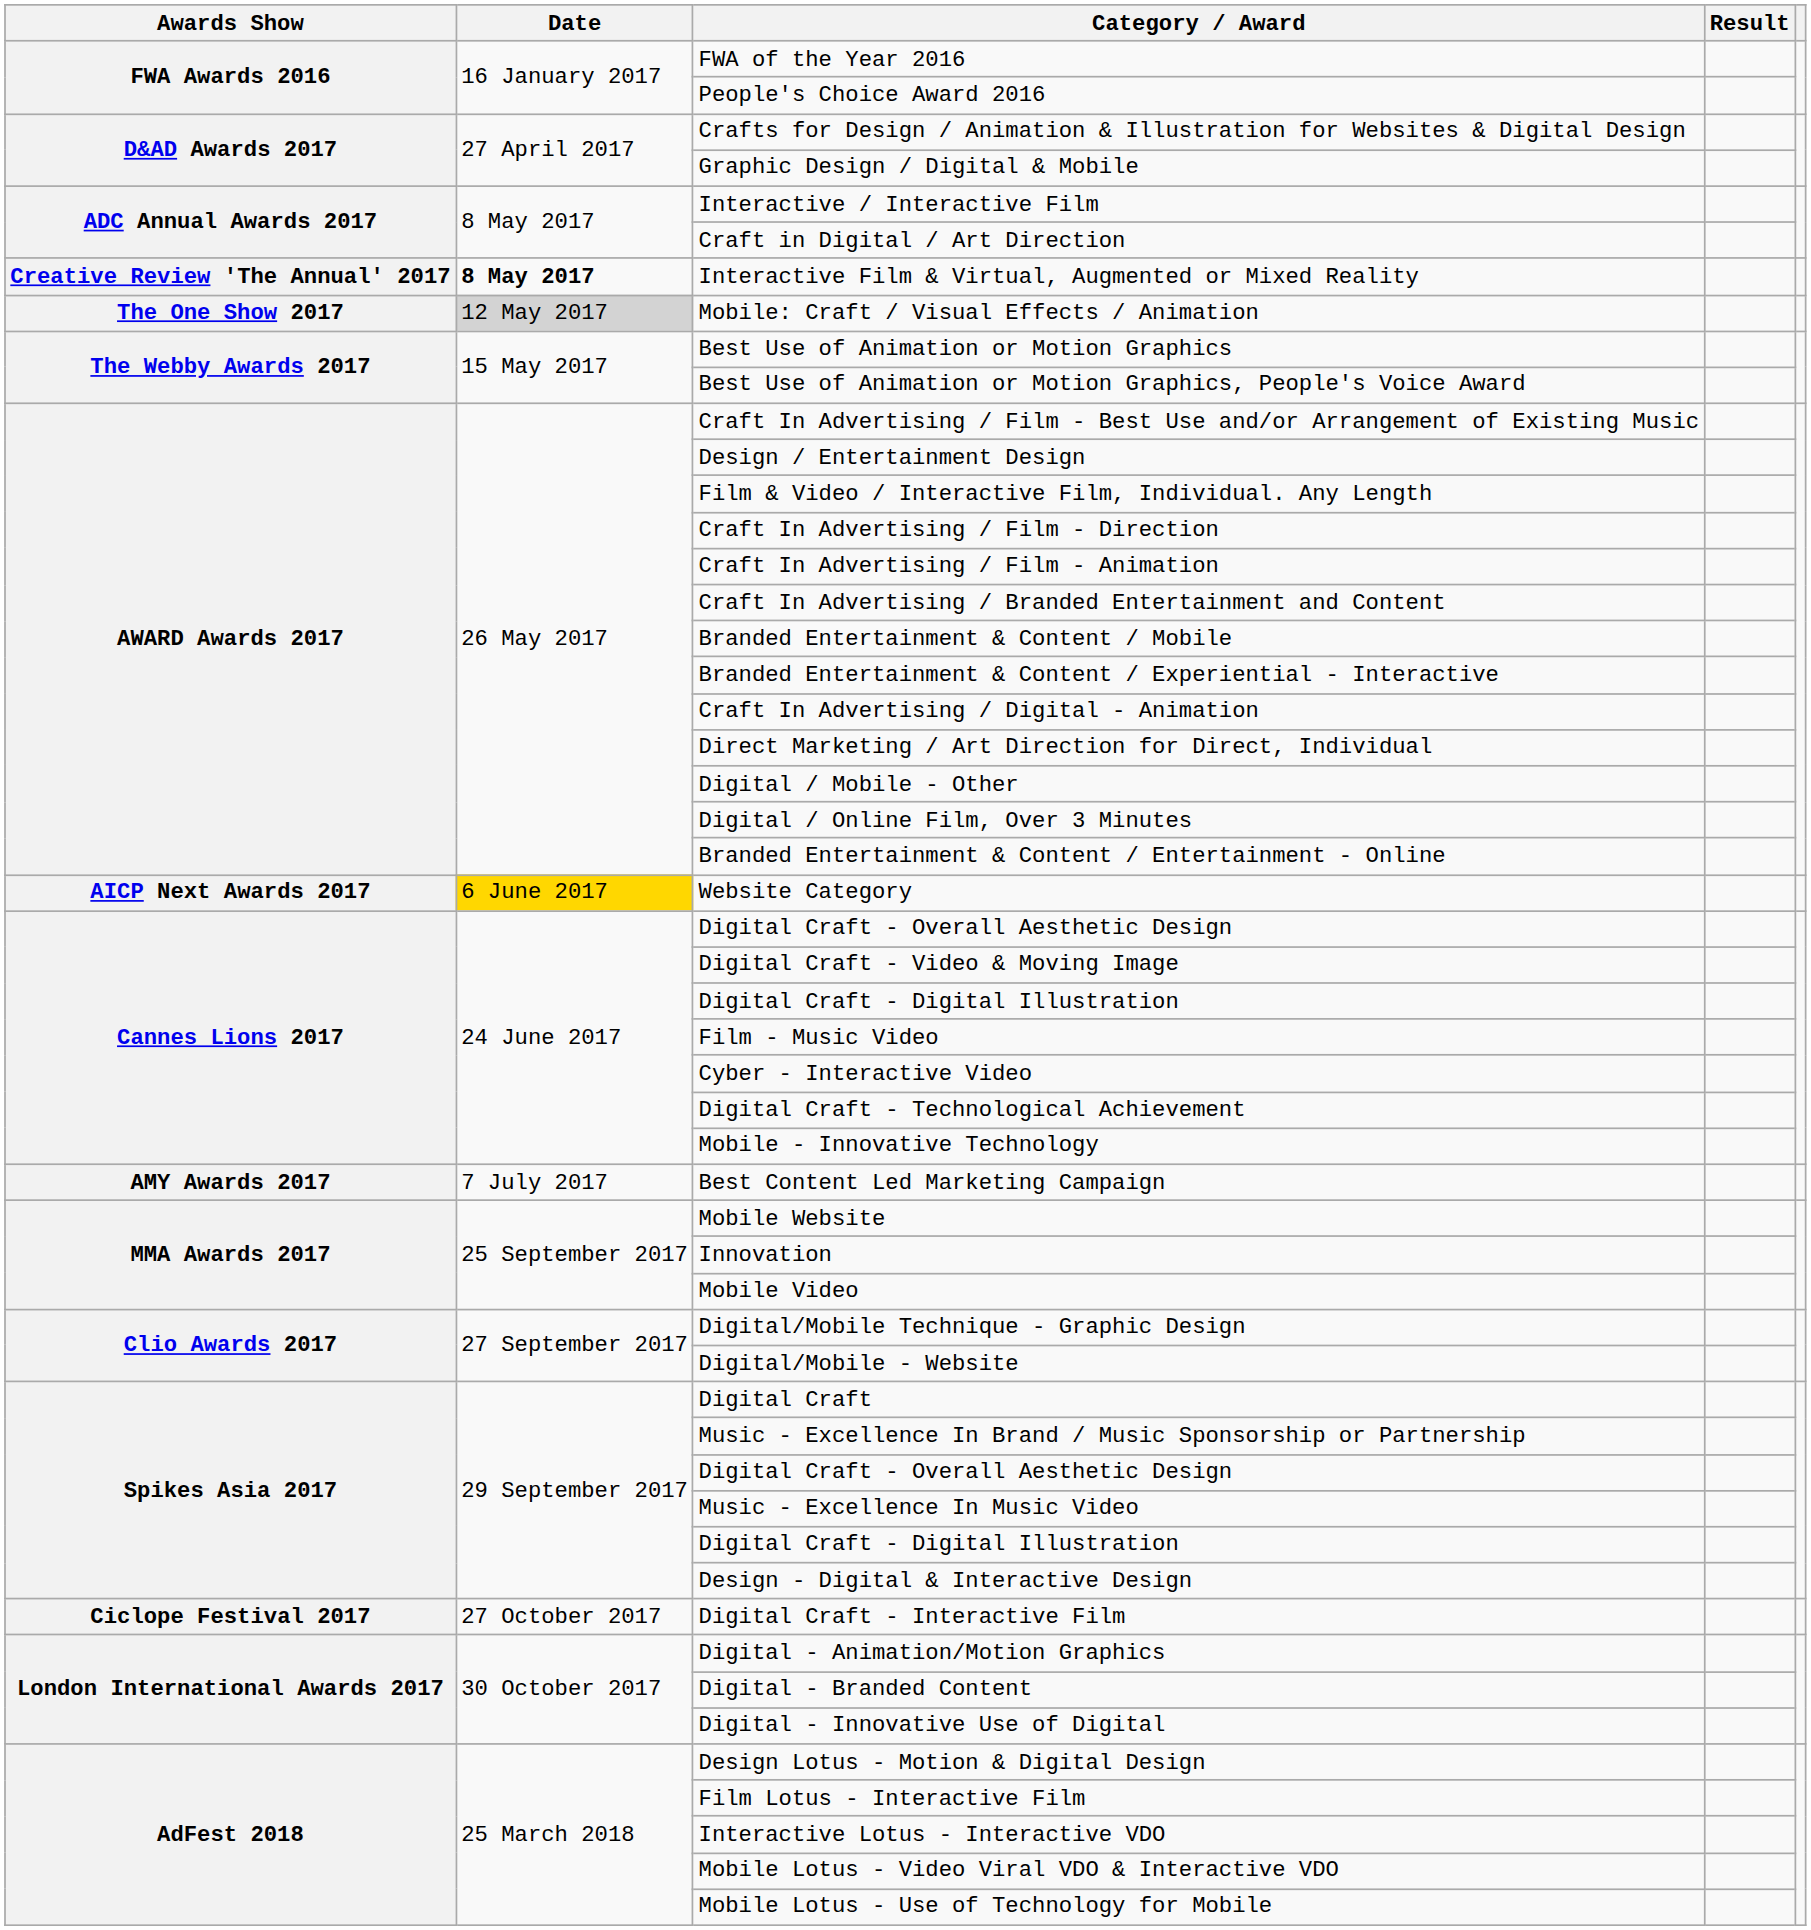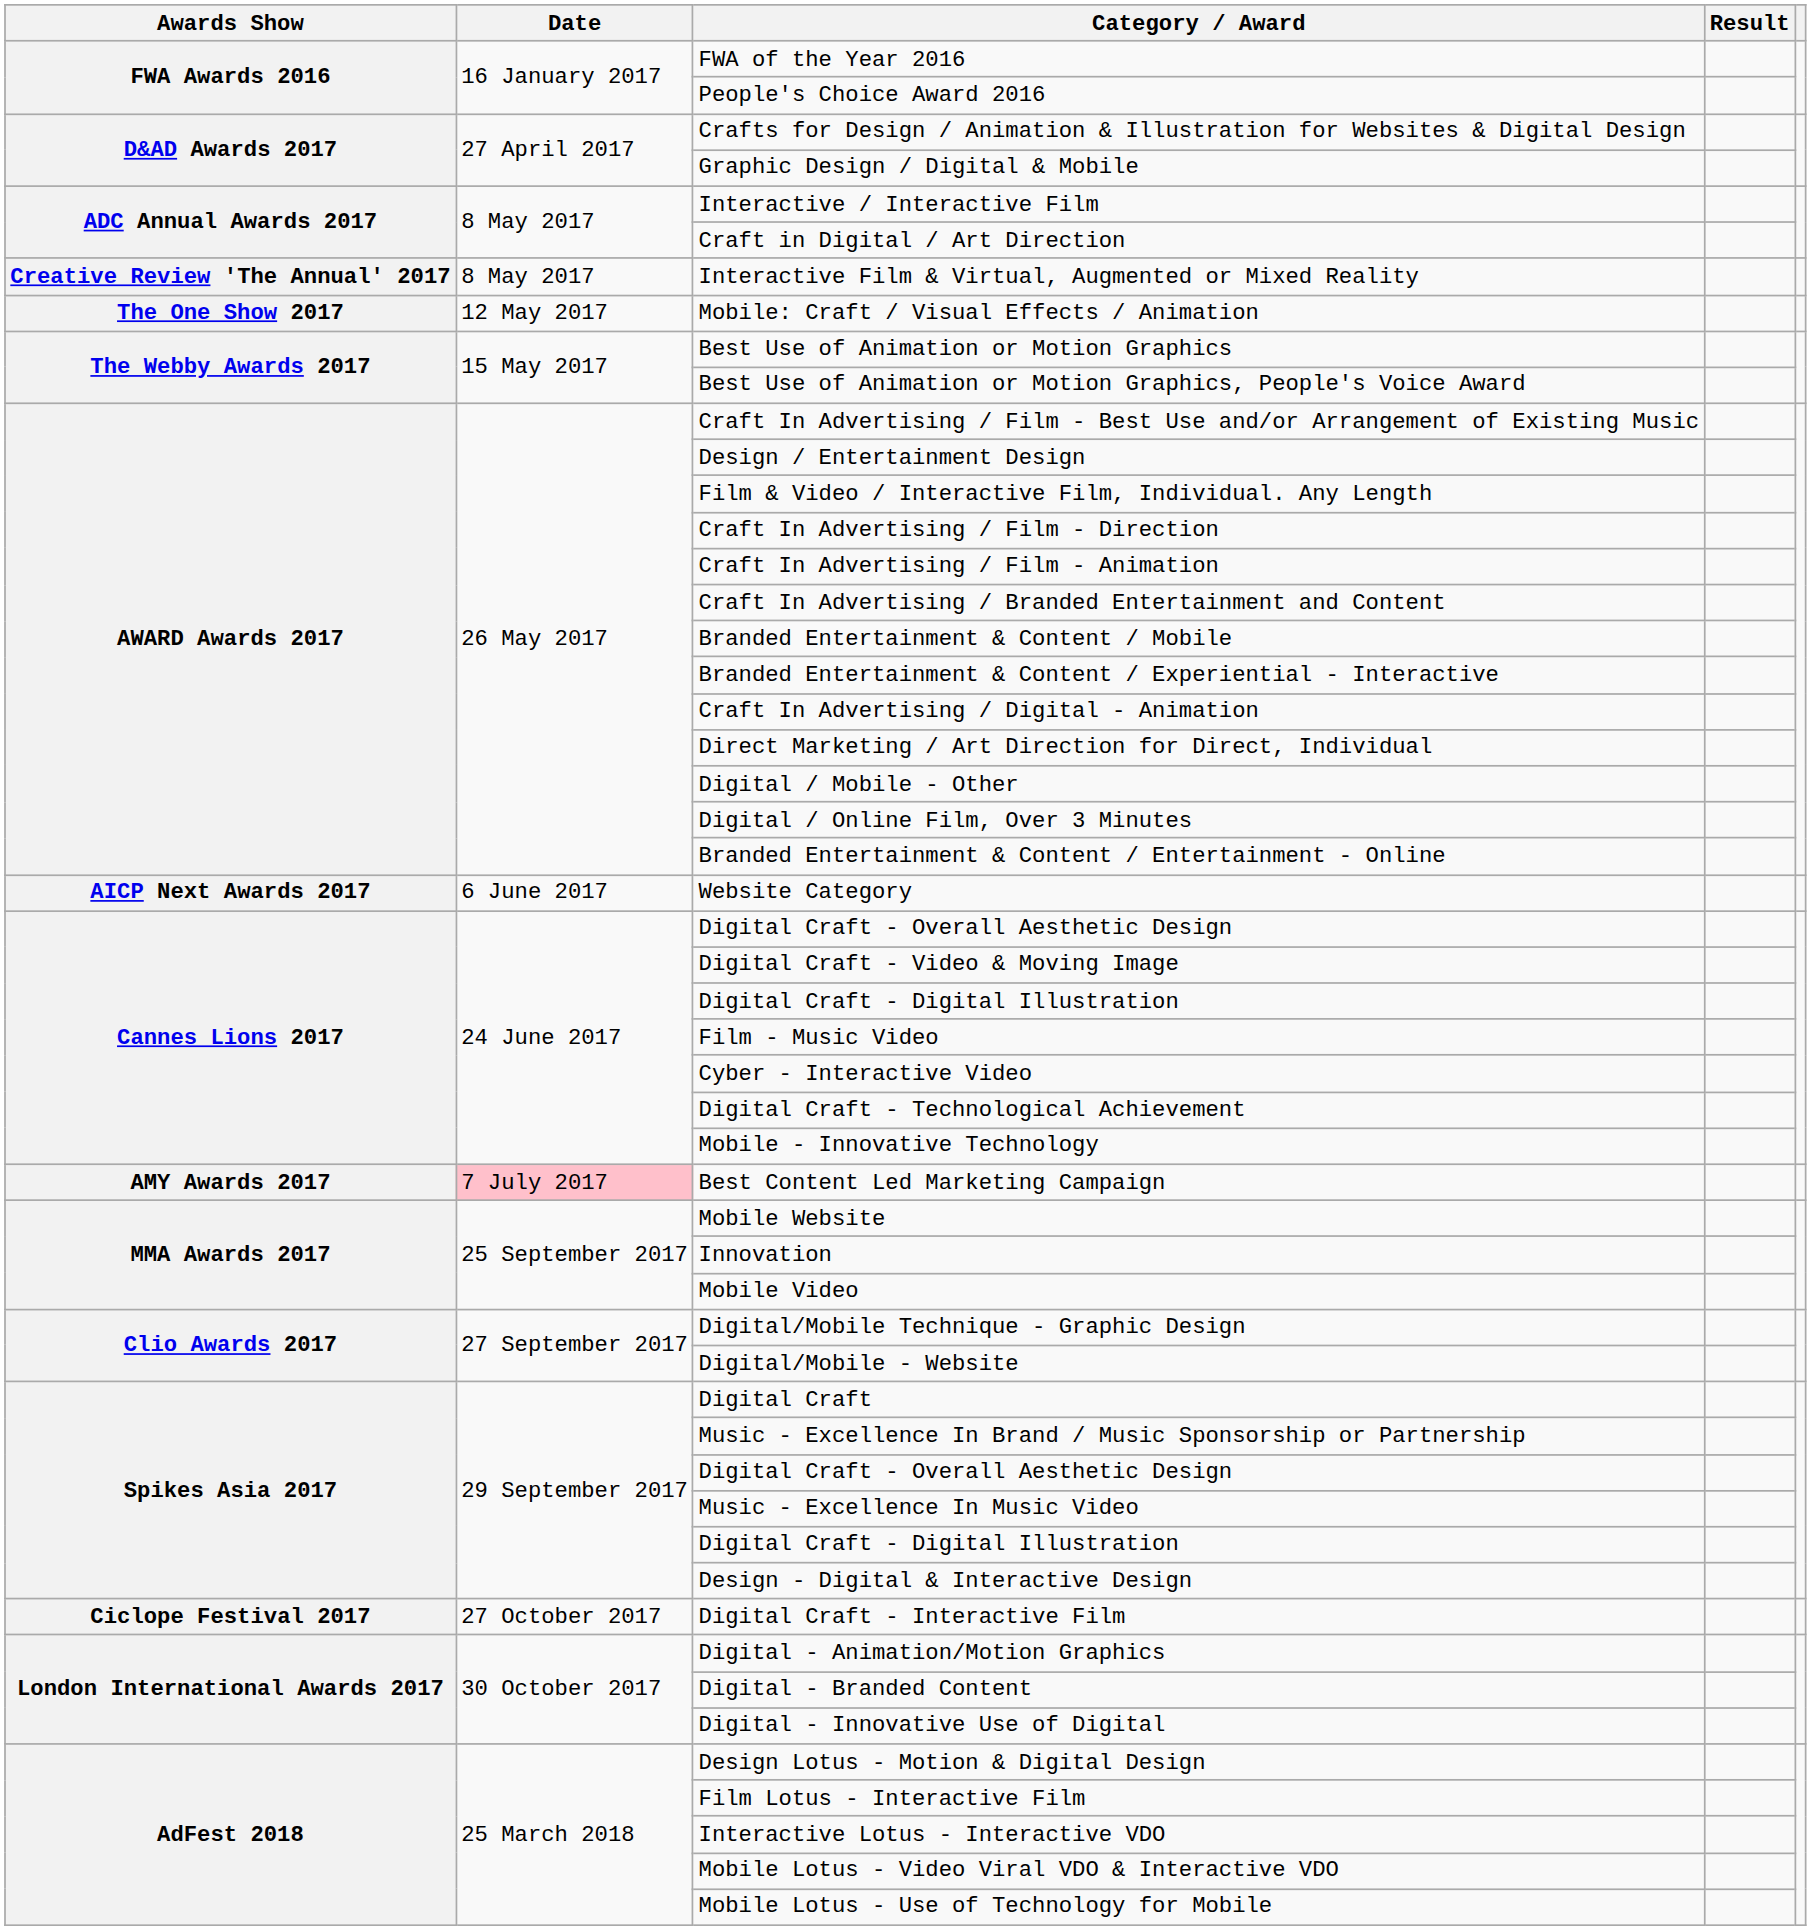(528, 277) bold -> (528, 277) normal
(535, 313) lightgrey background -> (535, 313) no background
(535, 893) gold background -> (535, 893) no background
(535, 1182) no background -> (535, 1182) pink background
